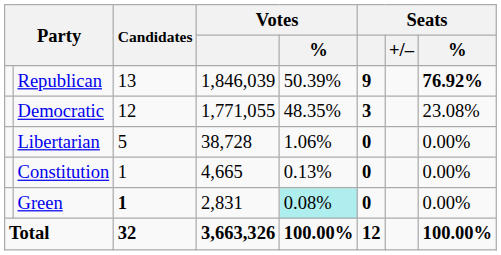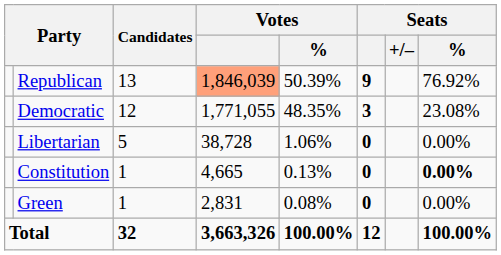(238, 81) no background -> (238, 81) lightsalmon background
(453, 81) bold -> (451, 81) normal
(447, 172) normal -> (448, 172) bold
(122, 203) bold -> (122, 203) normal
(308, 203) paleturquoise background -> (308, 203) no background
